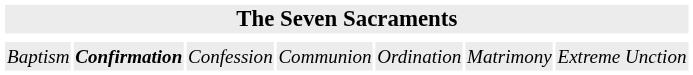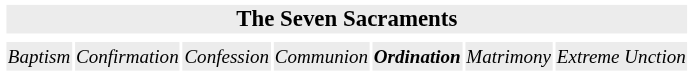(129, 56) bold -> (127, 57) normal
(419, 57) normal -> (417, 56) bold
